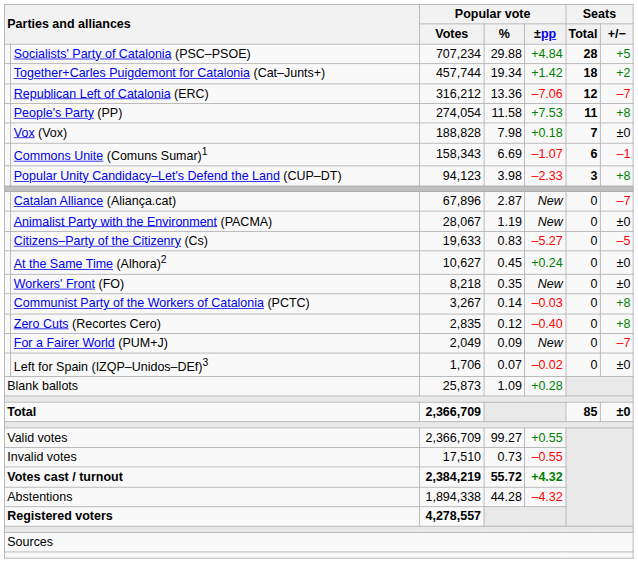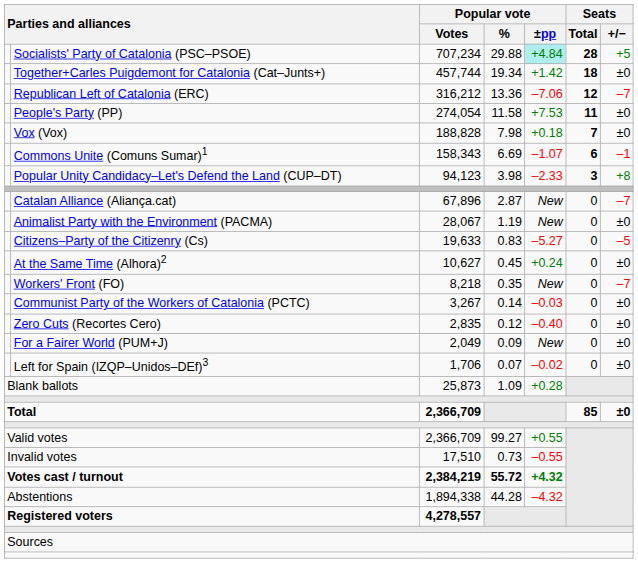(547, 53) no background -> (547, 53) paleturquoise background
(623, 73) +2 -> (624, 73) ±0
(623, 113) +8 -> (624, 113) ±0
(624, 284) ±0 -> (623, 284) –7
(623, 303) +8 -> (624, 303) ±0
(623, 323) +8 -> (624, 323) ±0
(623, 343) –7 -> (624, 343) ±0
